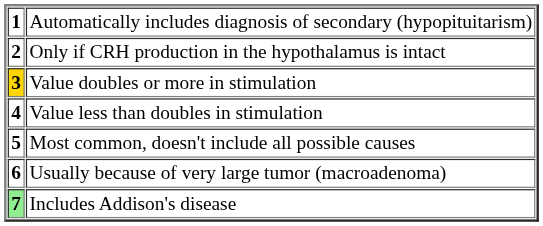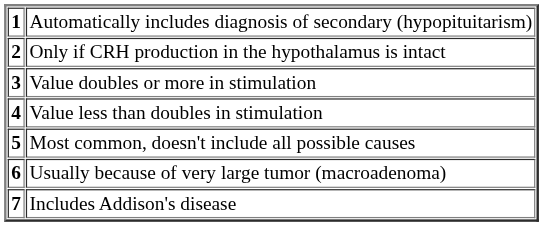(16, 82) gold background -> (16, 82) no background
(16, 203) lightgreen background -> (16, 203) no background
